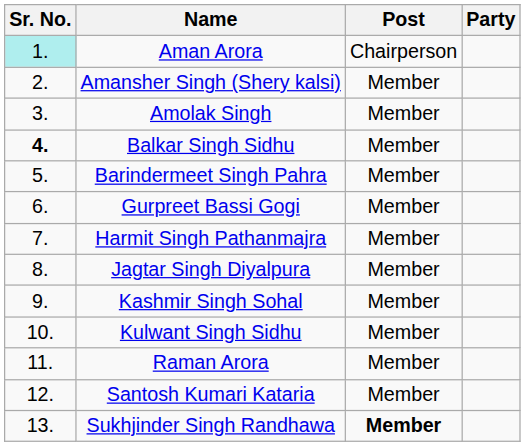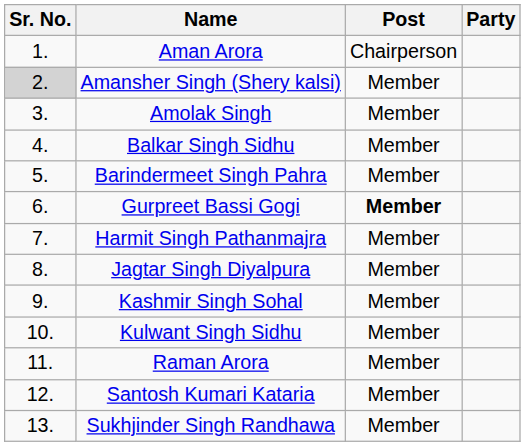(40, 51) paleturquoise background -> (40, 51) no background
(40, 82) no background -> (40, 82) lightgrey background
(40, 144) bold -> (40, 144) normal
(404, 207) normal -> (404, 207) bold
(404, 425) bold -> (404, 425) normal
